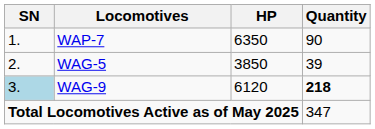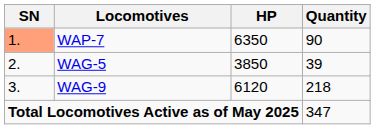(14, 40) no background -> (14, 40) lightsalmon background
(14, 87) lightblue background -> (14, 87) no background
(318, 87) bold -> (318, 87) normal
